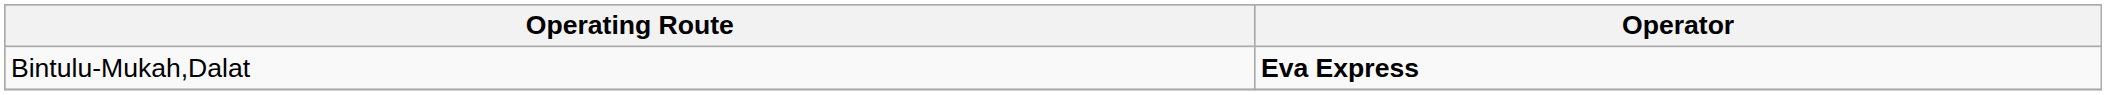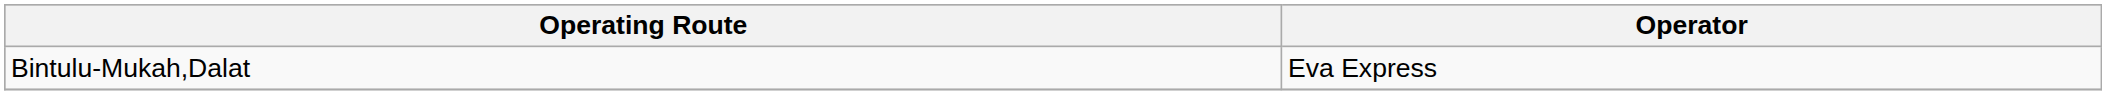(1340, 67) bold -> (1363, 67) normal
